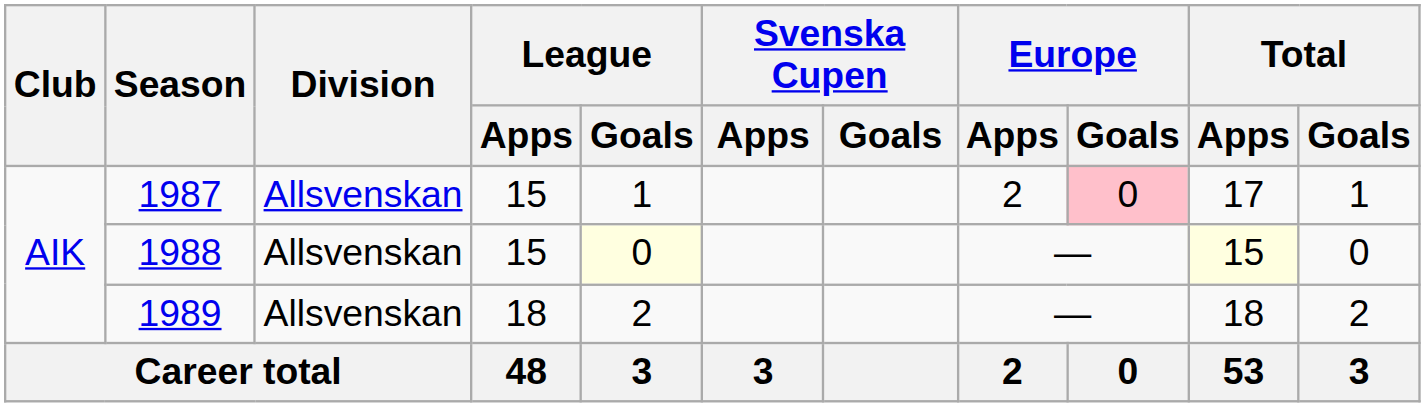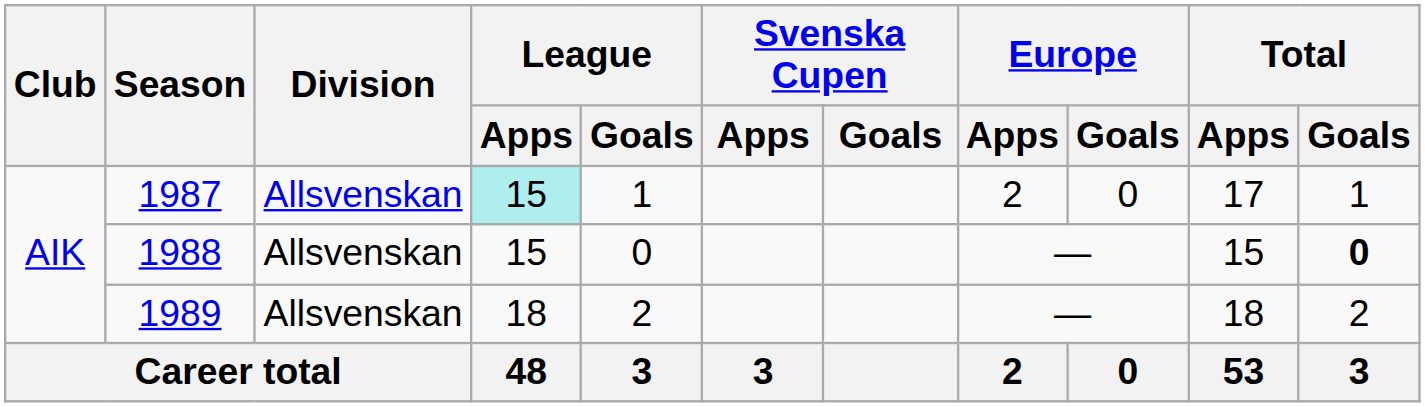(526, 194) no background -> (526, 194) paleturquoise background
(1128, 194) pink background -> (1128, 194) no background
(642, 253) lightyellow background -> (642, 253) no background
(1243, 253) lightyellow background -> (1243, 253) no background
(1359, 253) normal -> (1359, 253) bold
